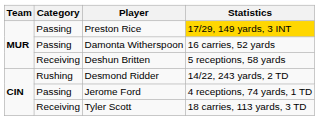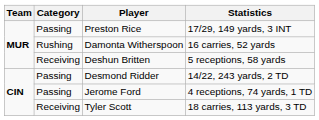(240, 29) gold background -> (240, 29) no background
(54, 44) Passing -> (55, 44) Rushing
(55, 76) Rushing -> (54, 76) Passing
